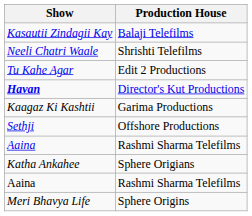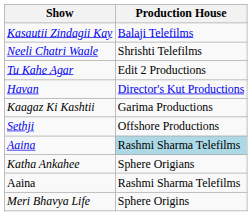(24, 88) bold -> (23, 88) normal
(179, 145) no background -> (179, 145) lightblue background
